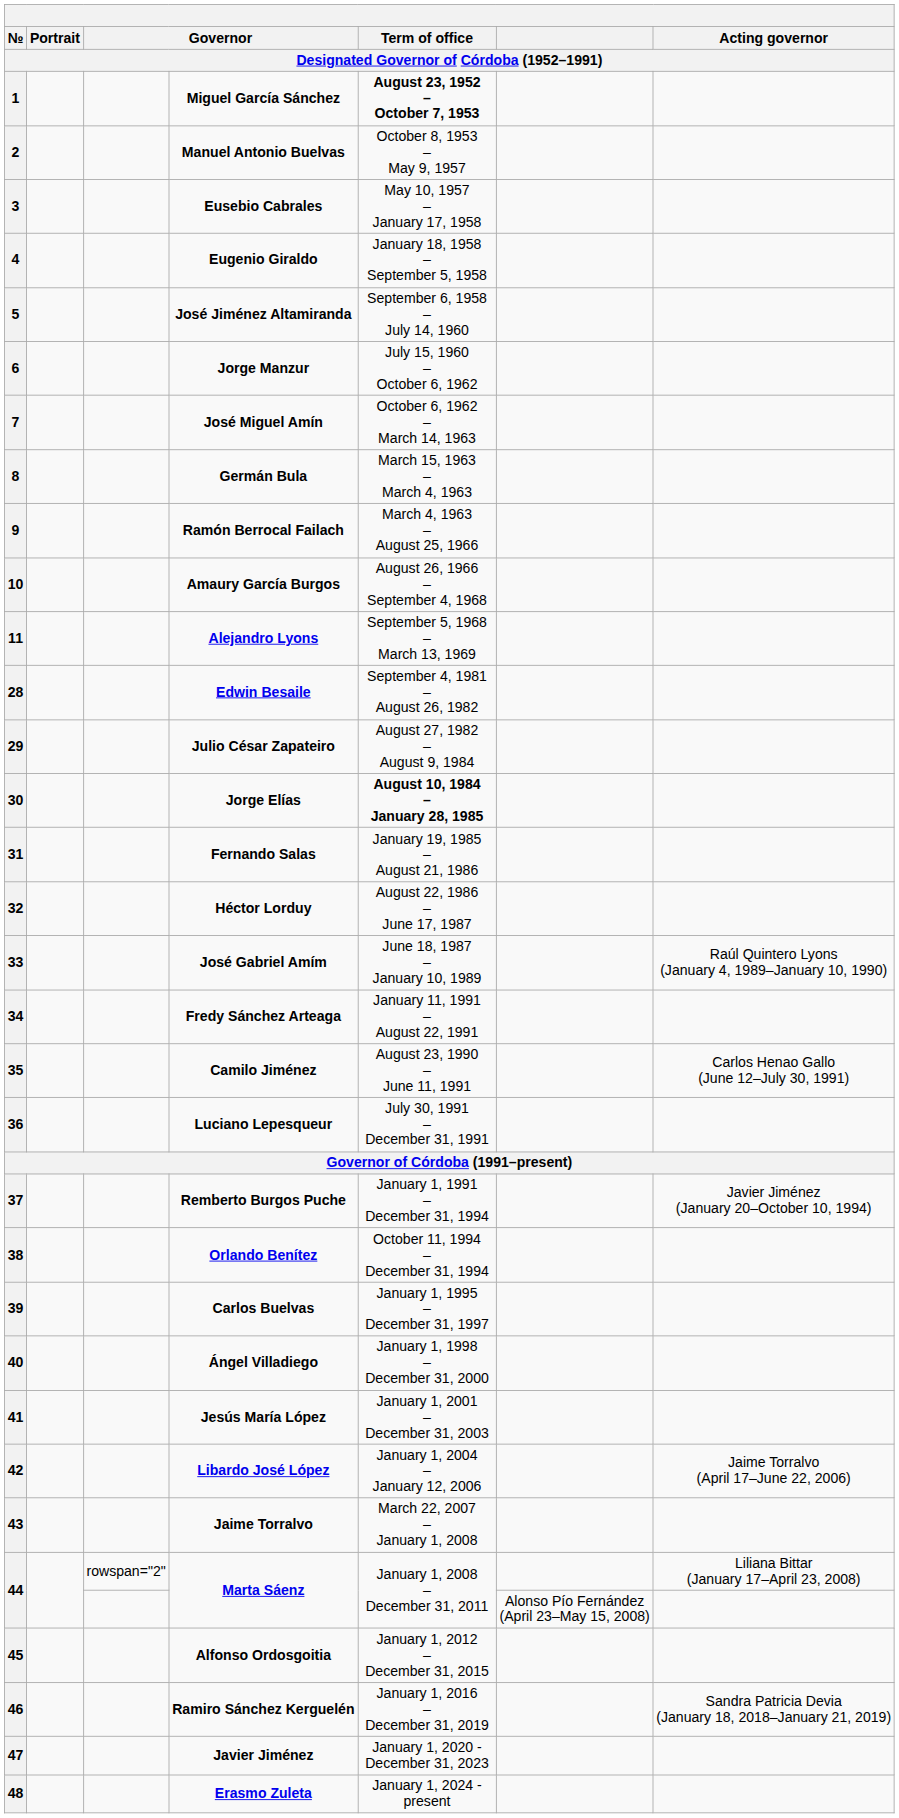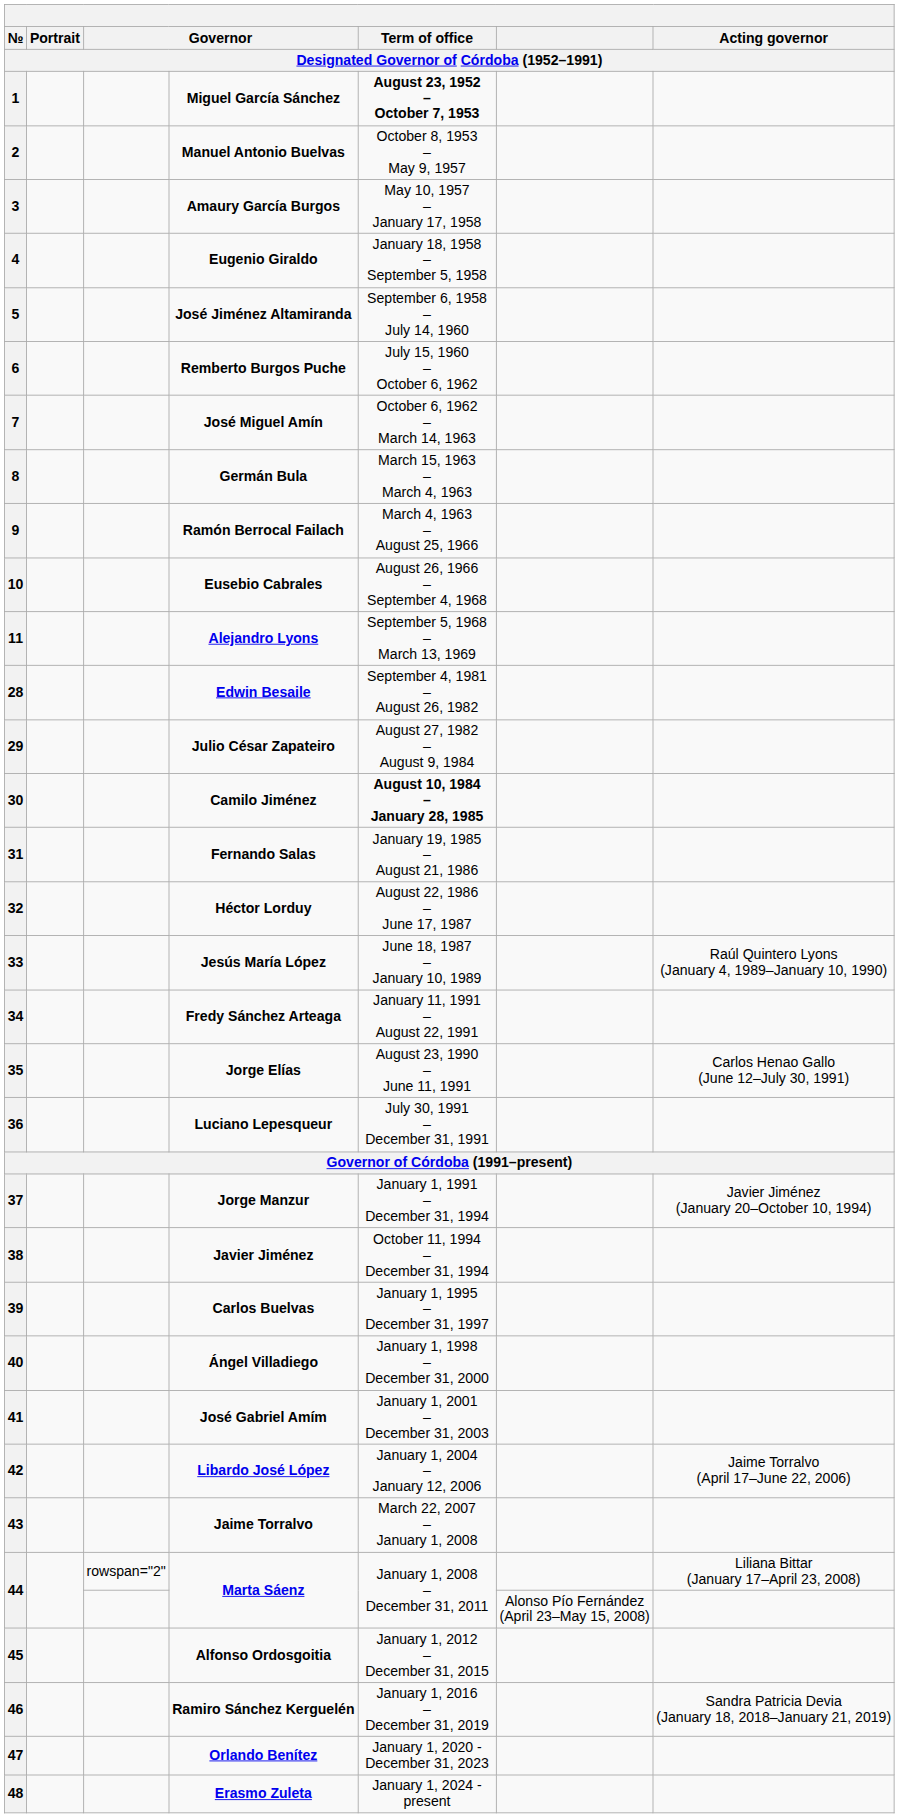(263, 206) Eusebio Cabrales -> (263, 206) Amaury García Burgos
(263, 368) Jorge Manzur -> (263, 368) Remberto Burgos Puche
(263, 584) Amaury García Burgos -> (263, 584) Eusebio Cabrales
(263, 800) Jorge Elías -> (263, 800) Camilo Jiménez
(263, 962) José Gabriel Amím -> (263, 962) Jesús María López
(263, 1070) Camilo Jiménez -> (263, 1070) Jorge Elías
(263, 1201) Remberto Burgos Puche -> (263, 1201) Jorge Manzur
(263, 1255) Orlando Benítez -> (263, 1255) Javier Jiménez
(263, 1417) Jesús María López -> (263, 1417) José Gabriel Amím
(263, 1755) Javier Jiménez -> (263, 1755) Orlando Benítez
